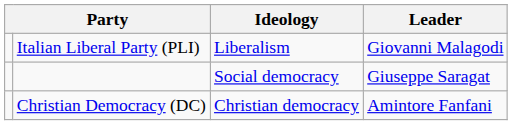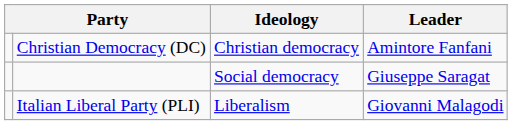rows swapped: (111, 105) <-> (108, 47)
